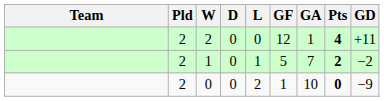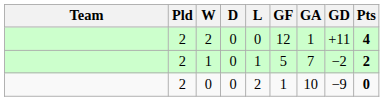columns swapped: (365, 15) <-> (338, 15)
